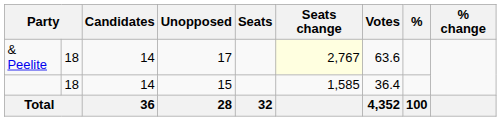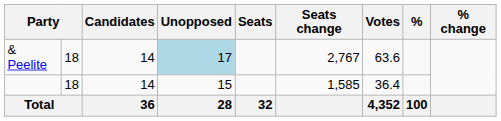(225, 57) no background -> (225, 57) lightblue background
(343, 57) lightyellow background -> (343, 57) no background
